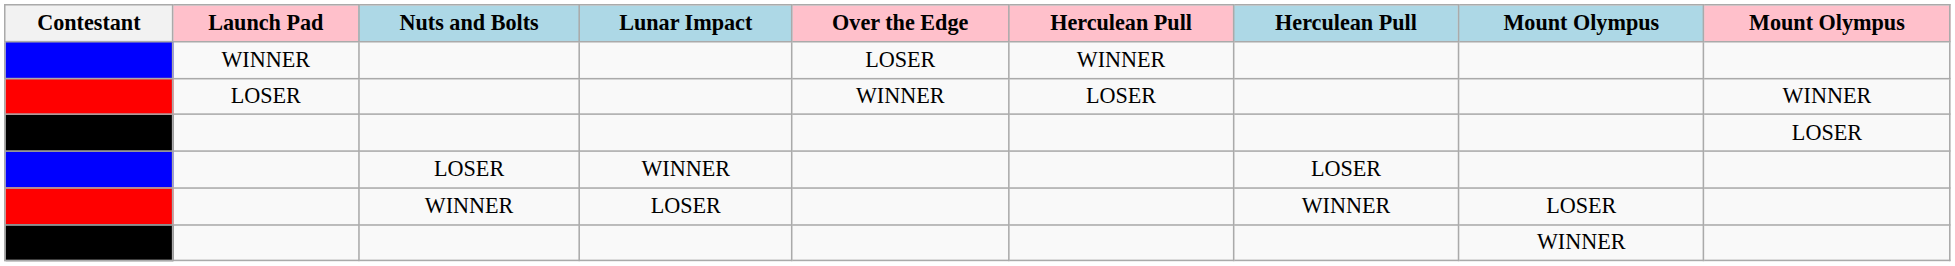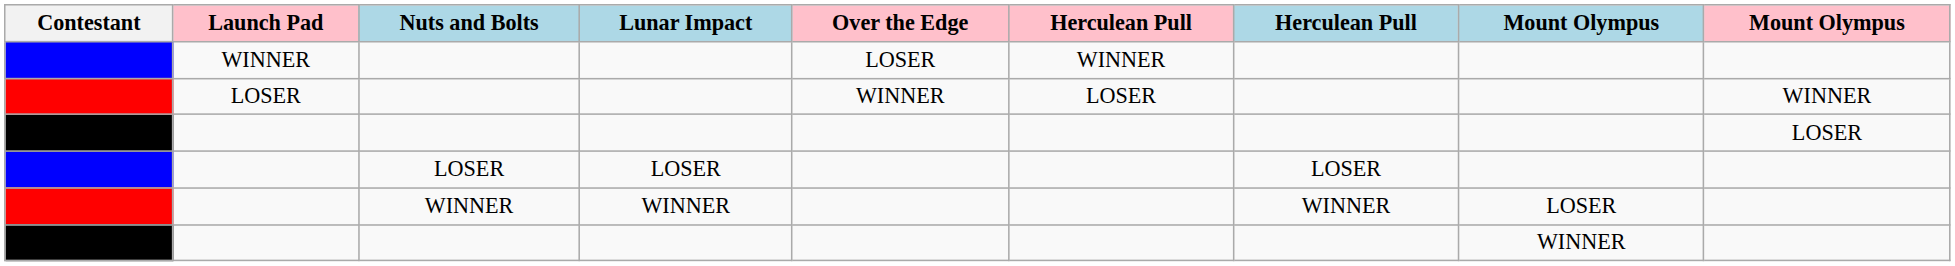(686, 169) WINNER -> (686, 169) LOSER
(686, 206) LOSER -> (686, 206) WINNER
